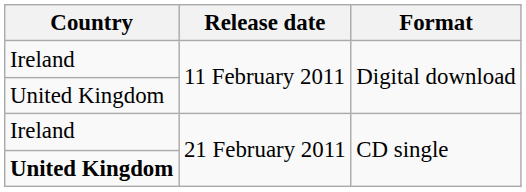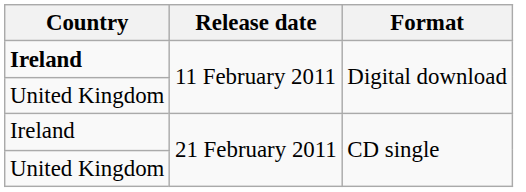(42, 58) normal -> (46, 58) bold
(92, 167) bold -> (87, 167) normal
